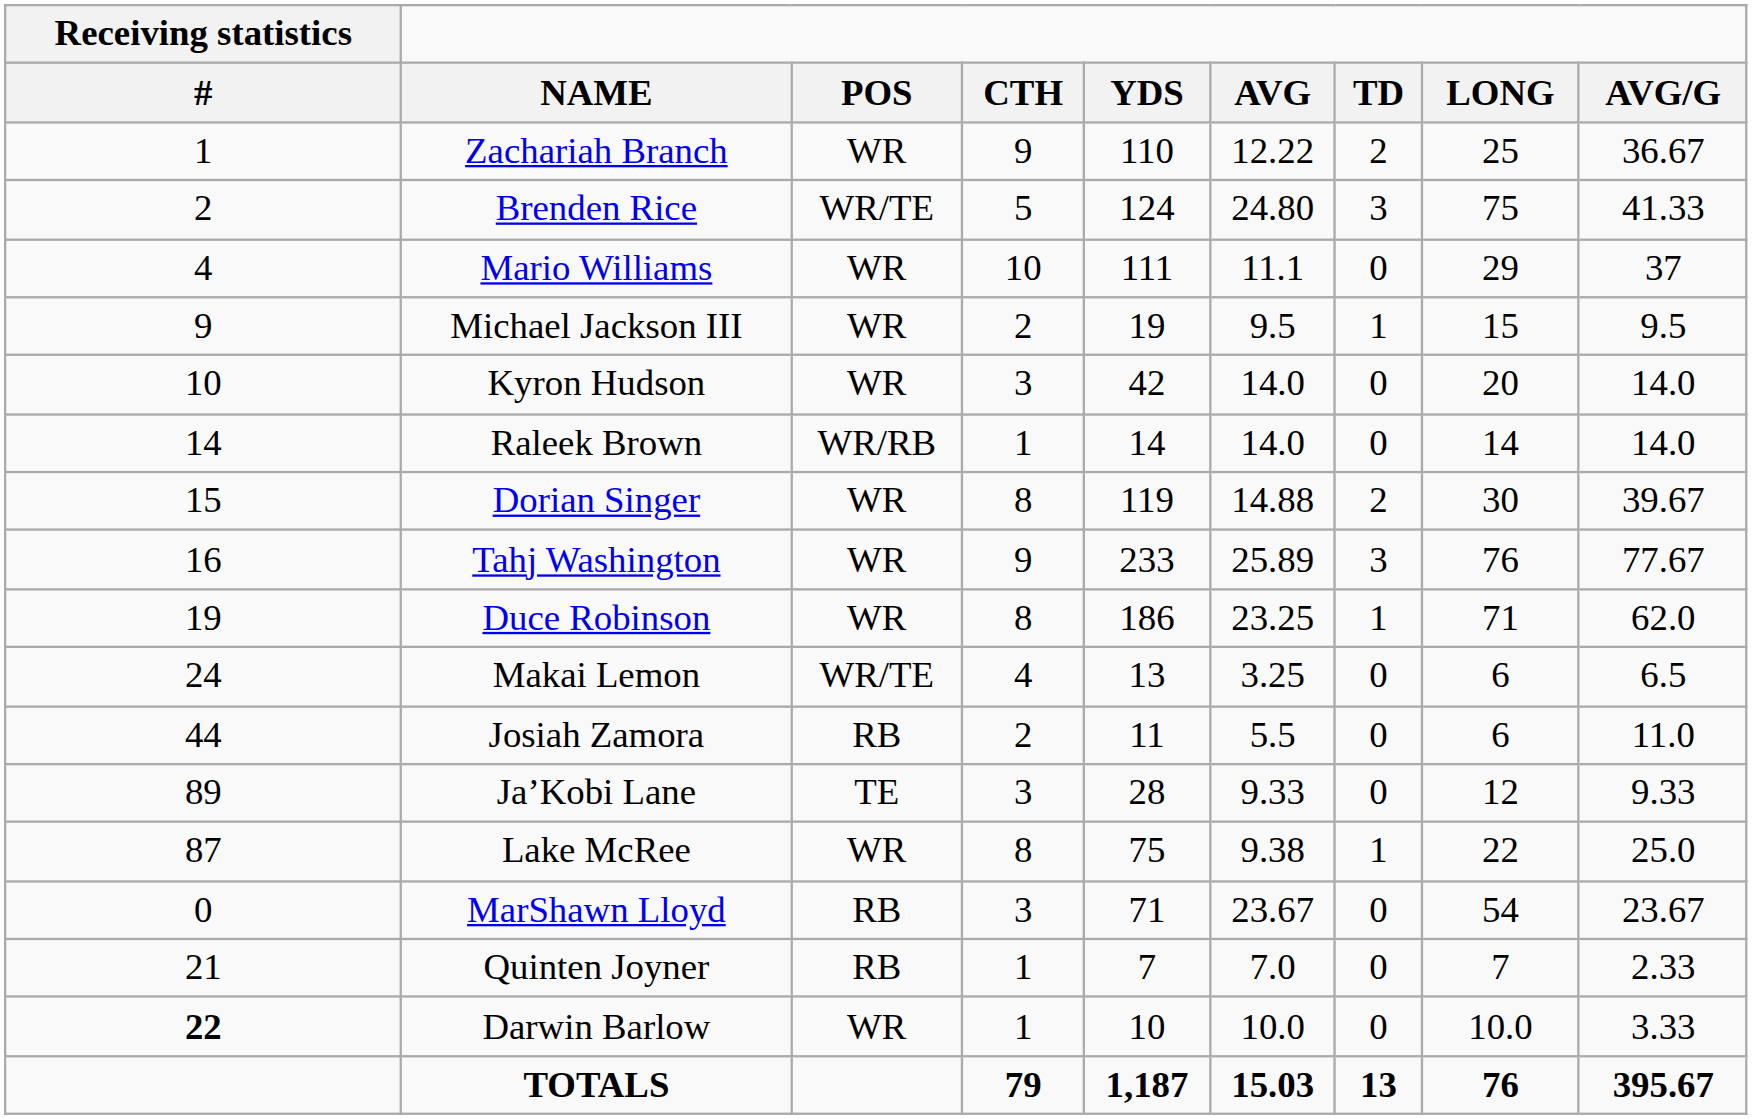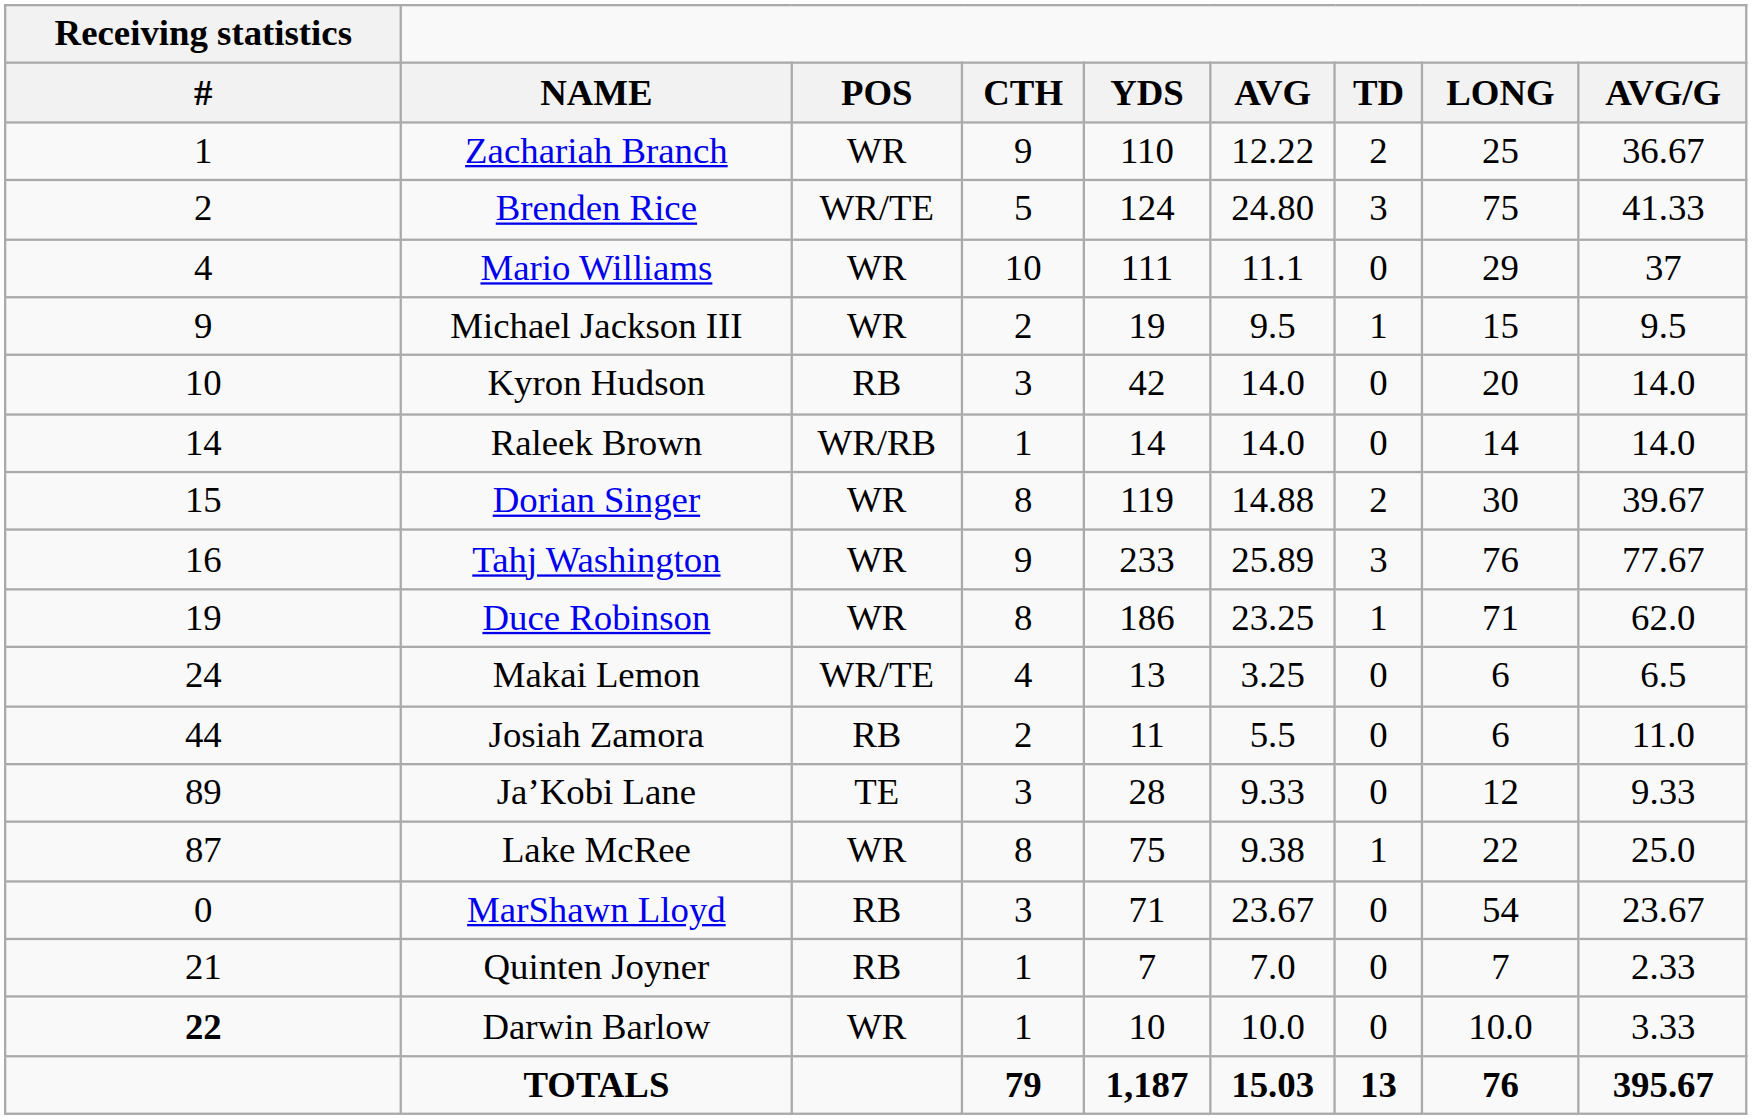(877, 383) WR -> (877, 383) RB
